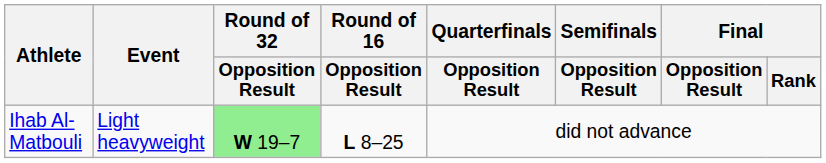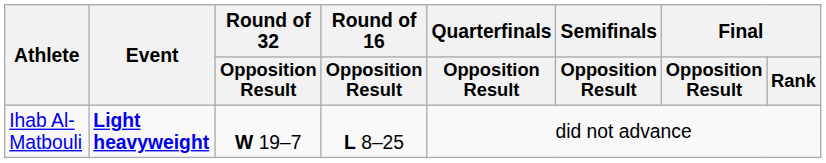(151, 132) normal -> (151, 132) bold
(267, 143) lightgreen background -> (268, 143) no background
